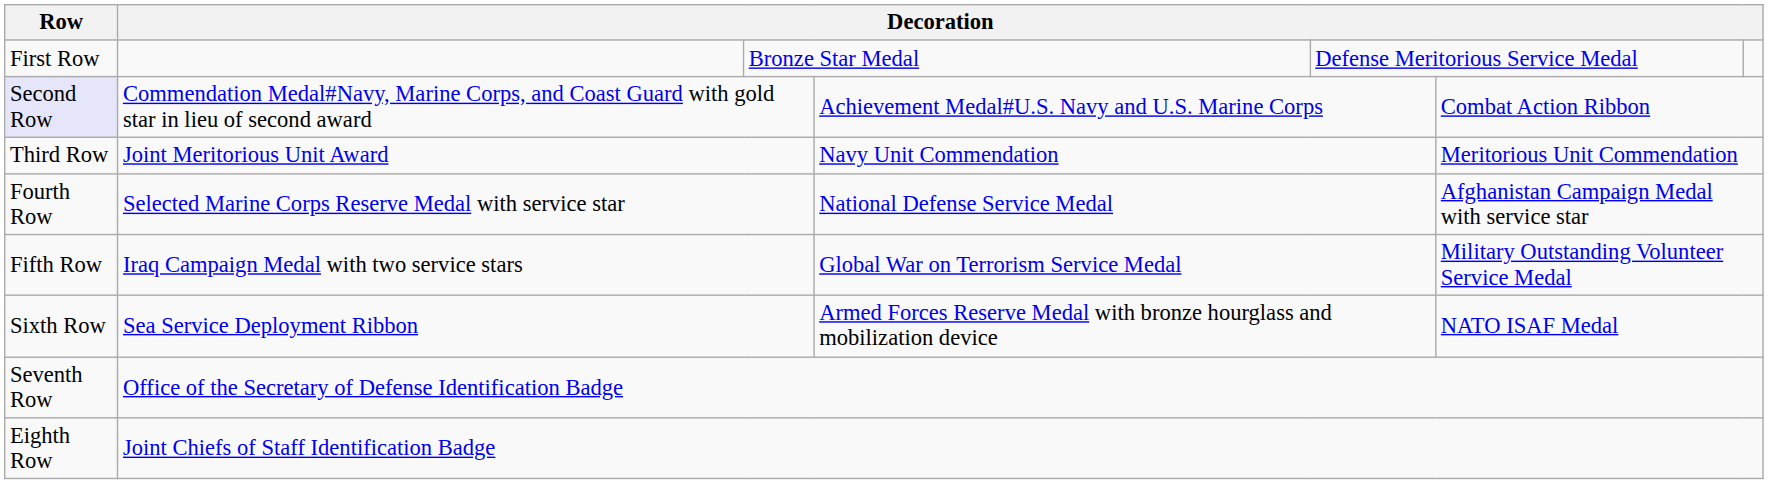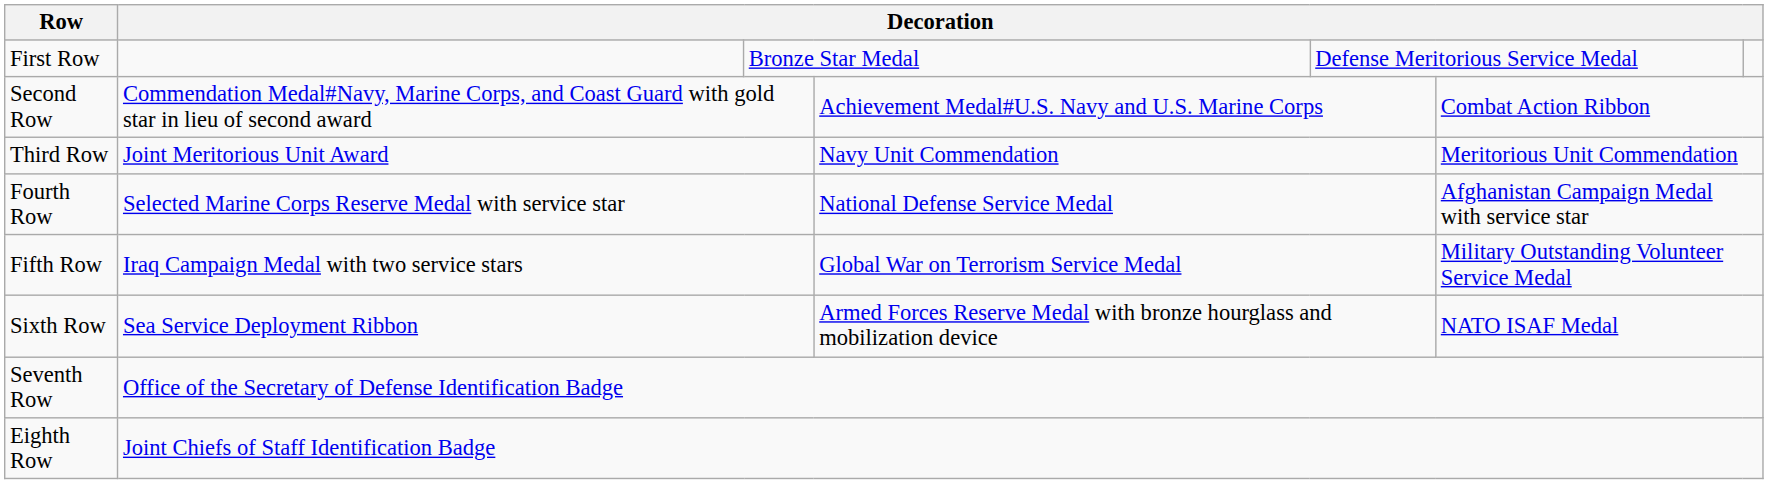(43, 106) lavender background -> (43, 106) no background
